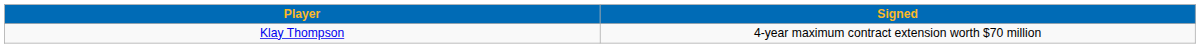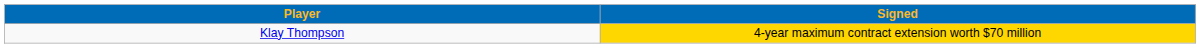(898, 33) no background -> (898, 33) gold background
